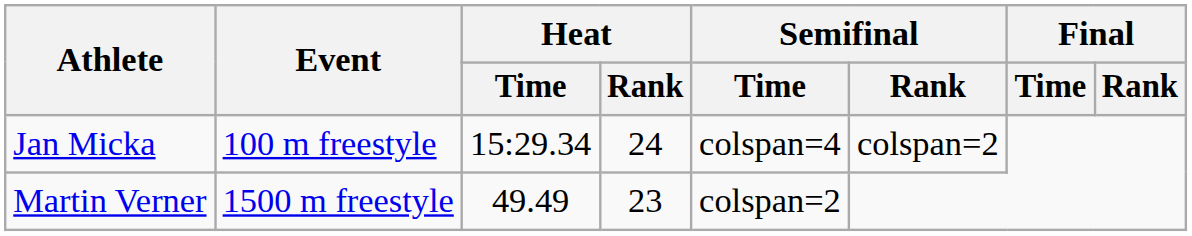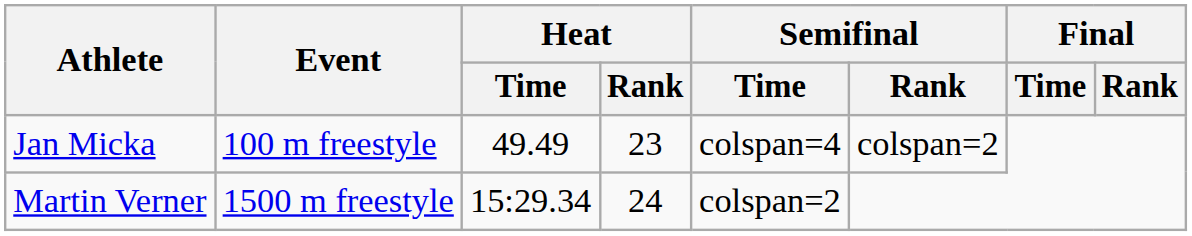(531, 143) 15:29.34 -> (531, 143) 49.49
(645, 143) 24 -> (645, 143) 23
(531, 200) 49.49 -> (531, 200) 15:29.34
(645, 200) 23 -> (645, 200) 24
